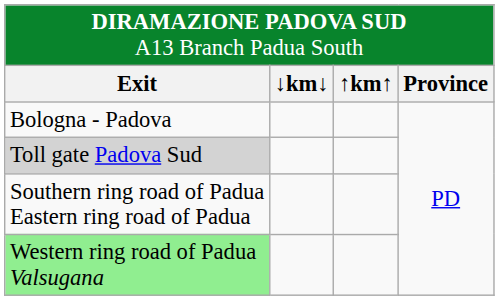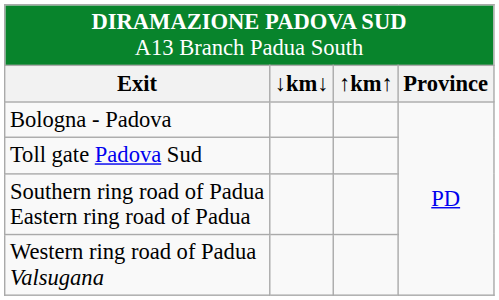(106, 155) lightgrey background -> (106, 155) no background
(133, 264) lightgreen background -> (133, 264) no background
